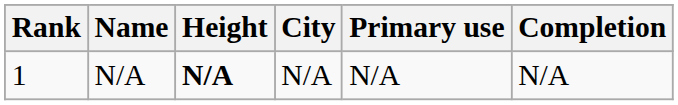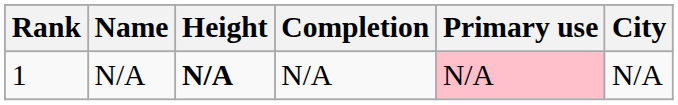columns swapped: (308, 27) <-> (592, 27)
(375, 74) no background -> (468, 74) pink background
